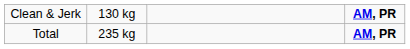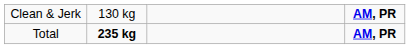(117, 33) normal -> (117, 33) bold
